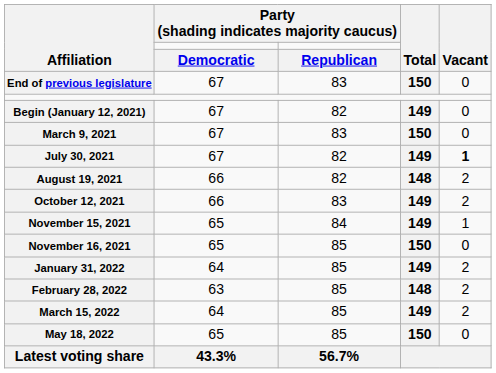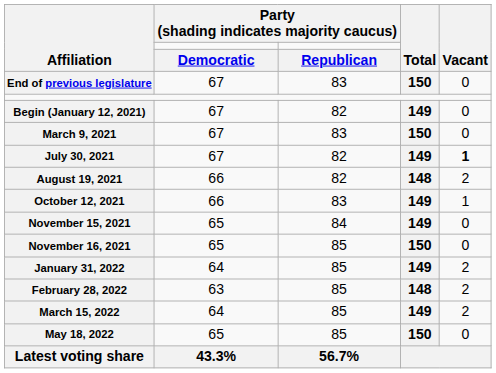(465, 200) 2 -> (465, 200) 1
(465, 223) 1 -> (465, 223) 0
